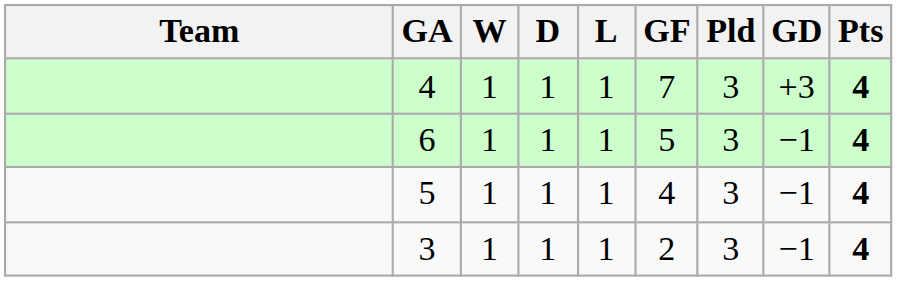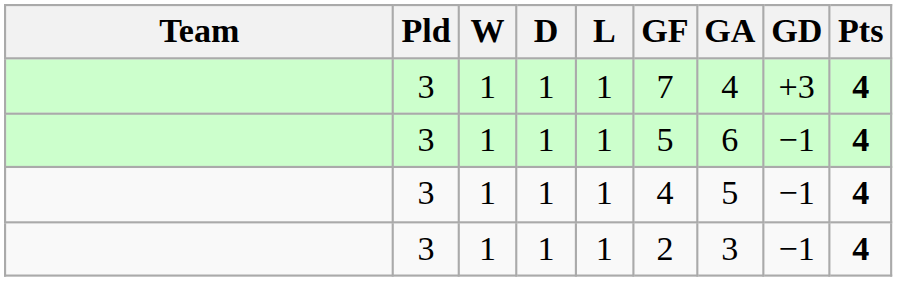columns swapped: (731, 31) <-> (427, 31)
